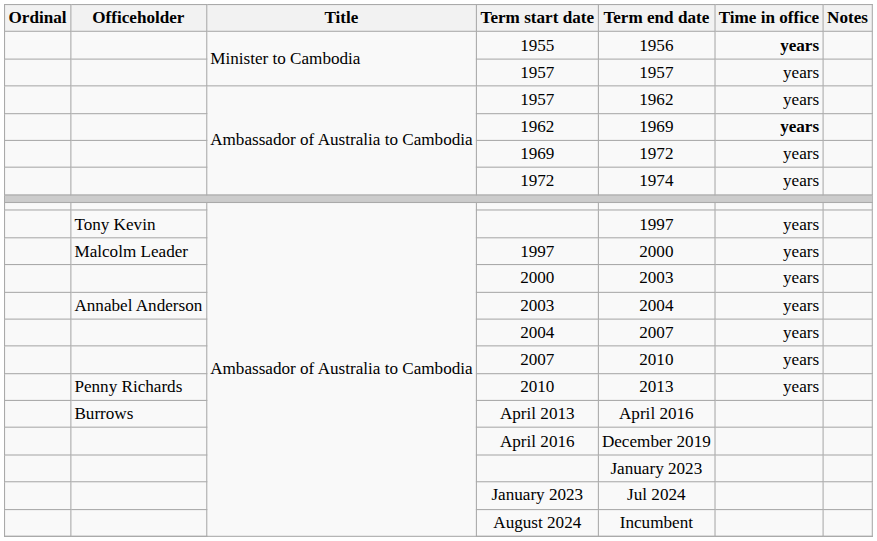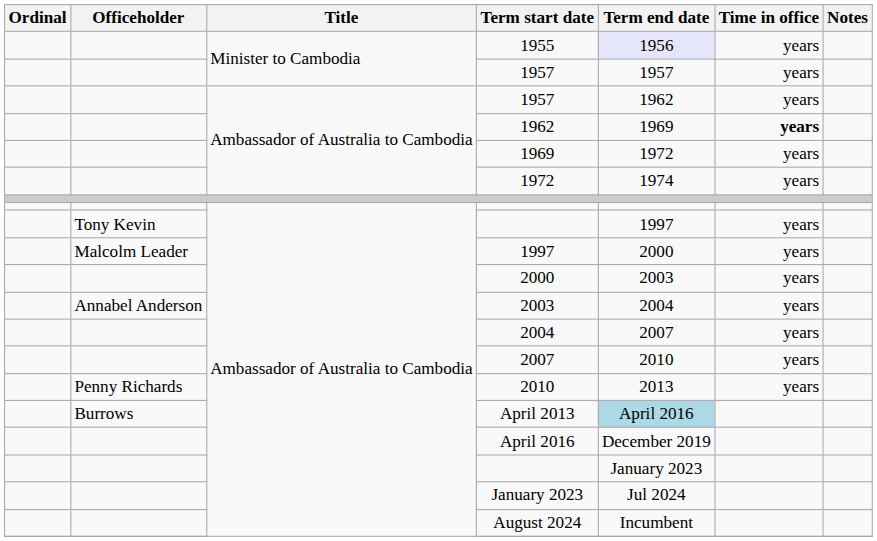(656, 45) no background -> (656, 45) lavender background
(800, 45) bold -> (801, 45) normal
(656, 413) no background -> (656, 413) lightblue background
